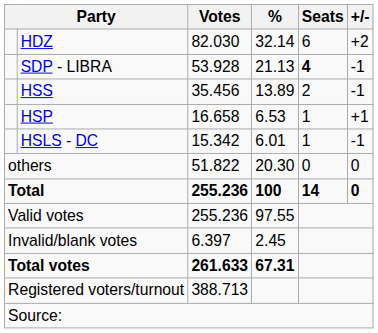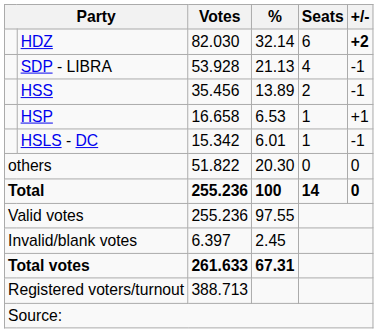(360, 41) normal -> (360, 41) bold
(306, 66) bold -> (306, 66) normal
